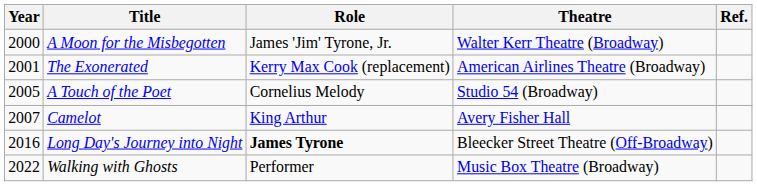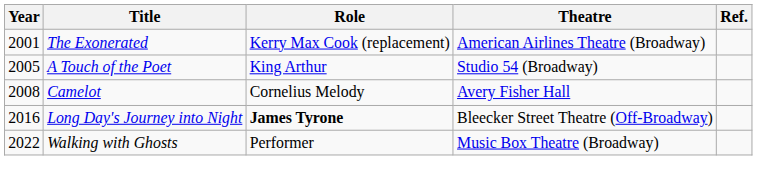- row: (136, 42)
(307, 92) Cornelius Melody -> (288, 67) King Arthur
(24, 117) 2007 -> (24, 92) 2008
(288, 117) King Arthur -> (307, 92) Cornelius Melody
